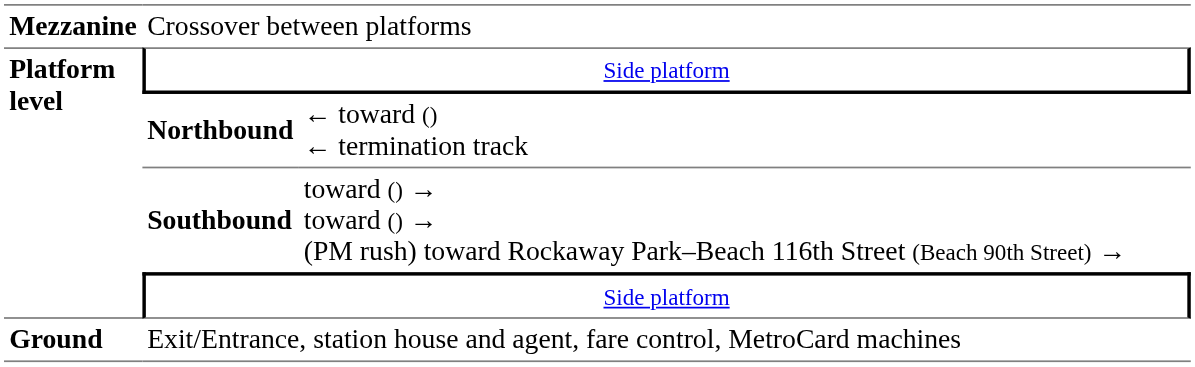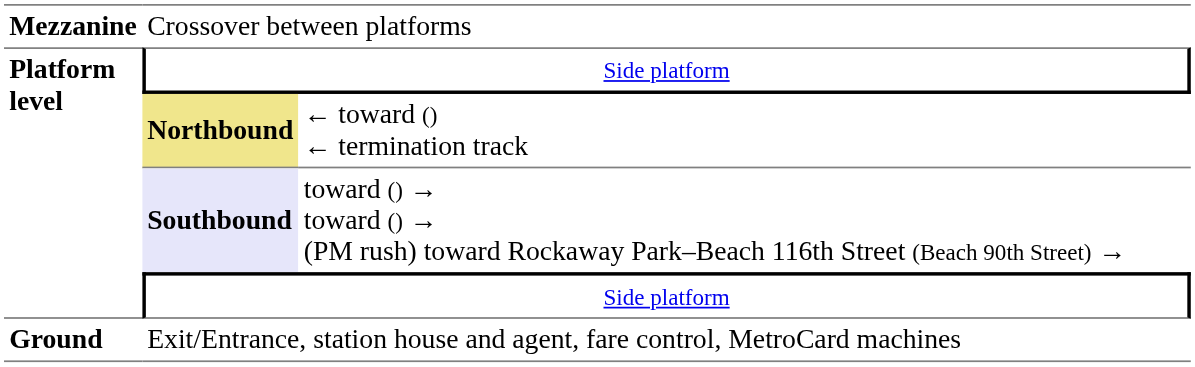(220, 129) no background -> (220, 129) khaki background
(219, 219) no background -> (219, 219) lavender background
